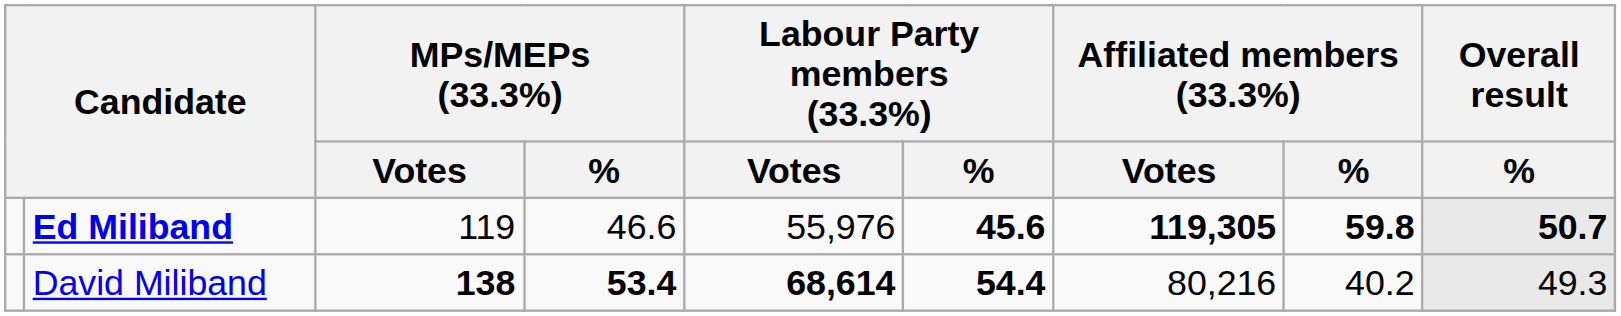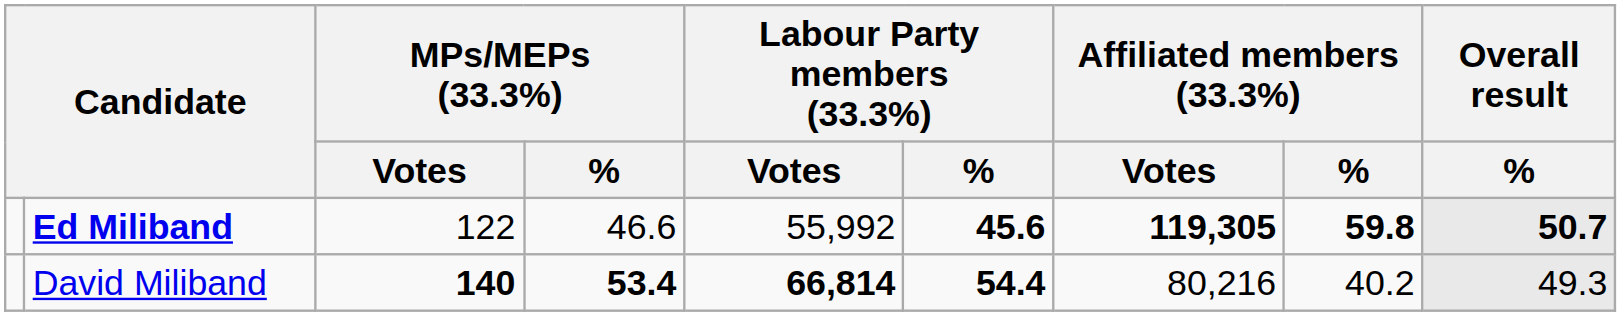(487, 227) 119 -> (485, 227) 122
(841, 227) 55,976 -> (841, 227) 55,992
(485, 283) 138 -> (485, 283) 140
(841, 283) 68,614 -> (841, 283) 66,814
